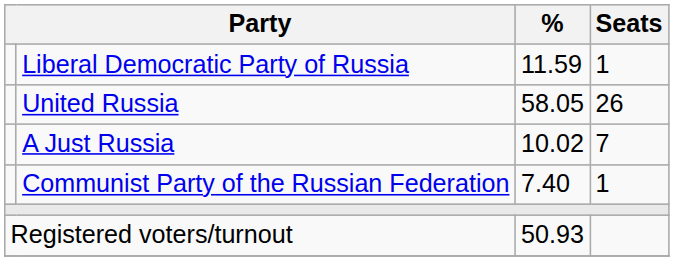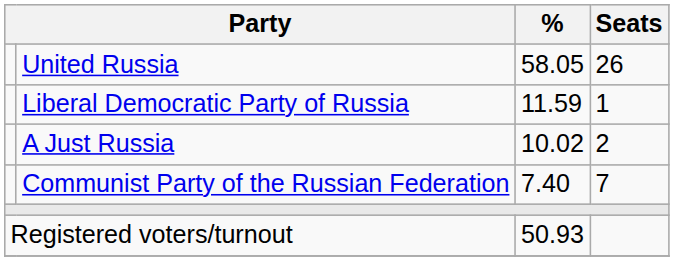rows swapped: (100, 104) <-> (216, 64)
(602, 143) 7 -> (602, 143) 2
(602, 183) 1 -> (602, 183) 7
